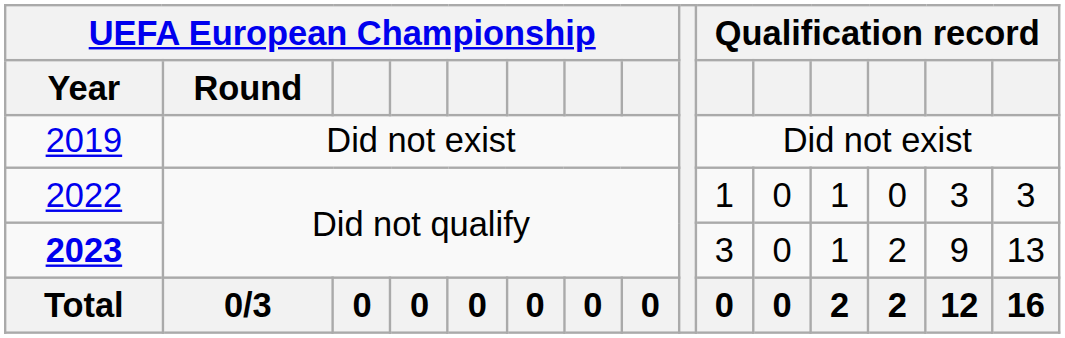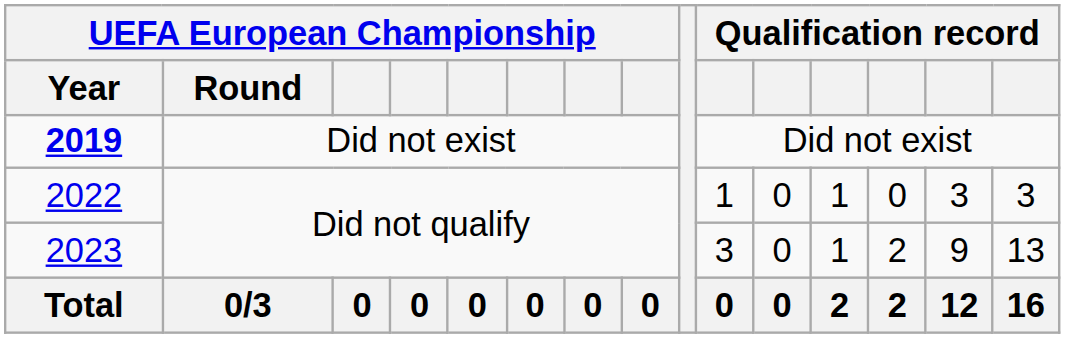(84, 142) normal -> (84, 142) bold
(84, 250) bold -> (84, 250) normal
